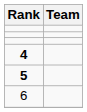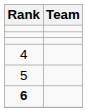(24, 54) bold -> (24, 54) normal
(24, 75) bold -> (24, 75) normal
(24, 96) normal -> (24, 96) bold
